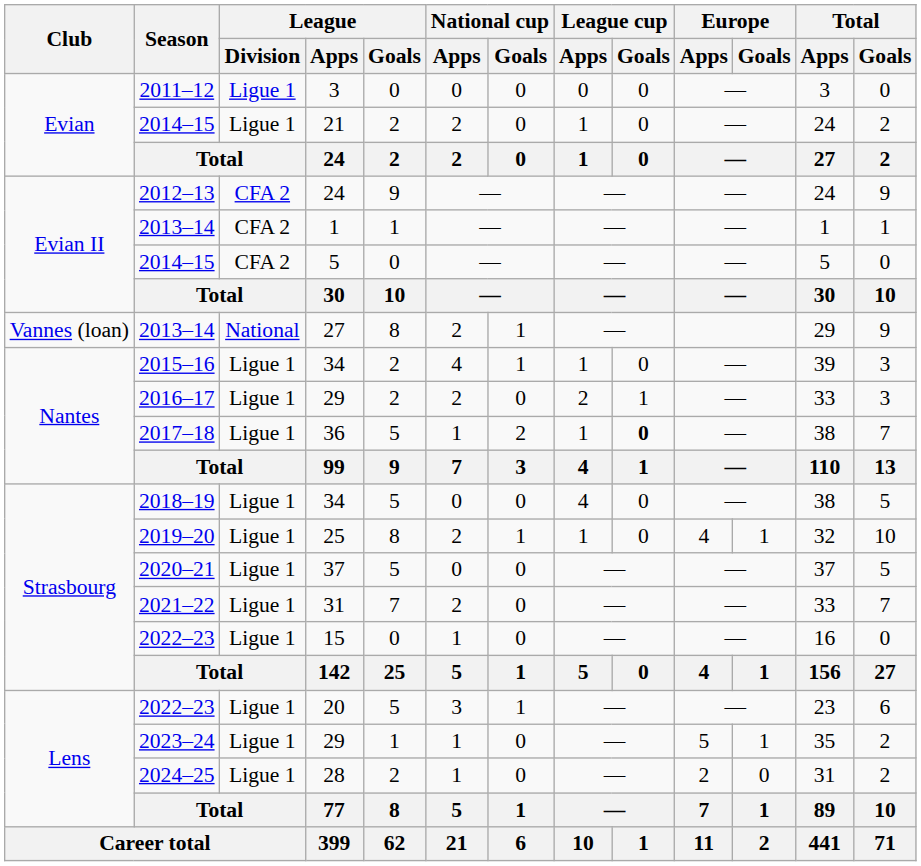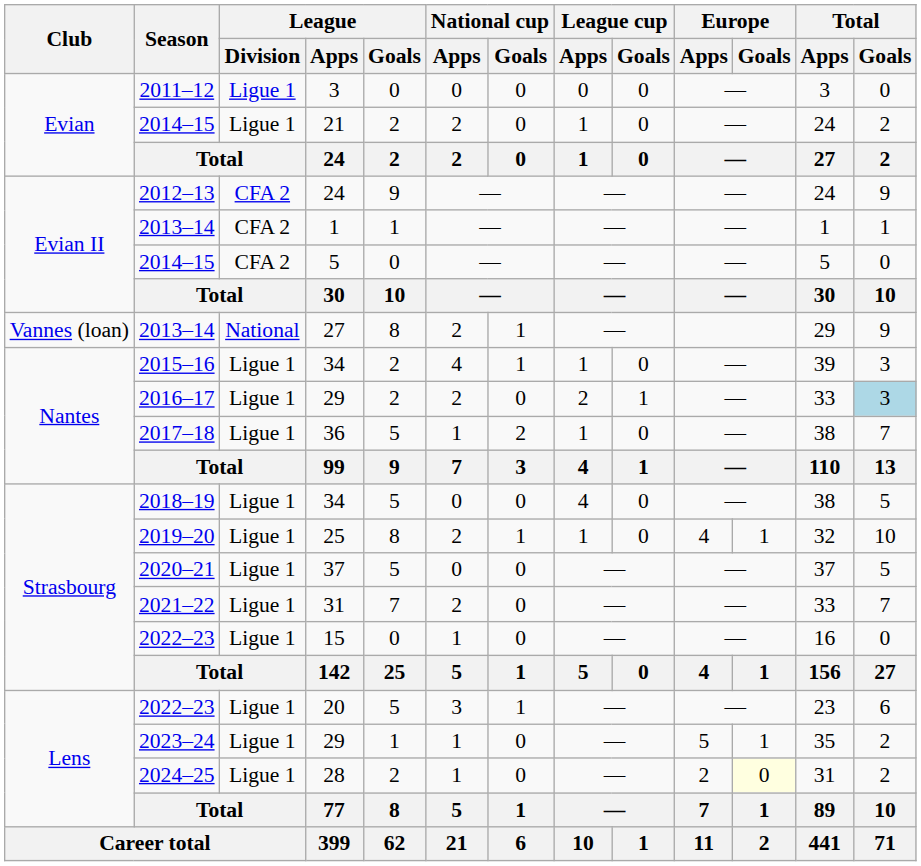(885, 398) no background -> (885, 398) lightblue background
(643, 432) bold -> (643, 432) normal
(764, 775) no background -> (764, 775) lightyellow background
